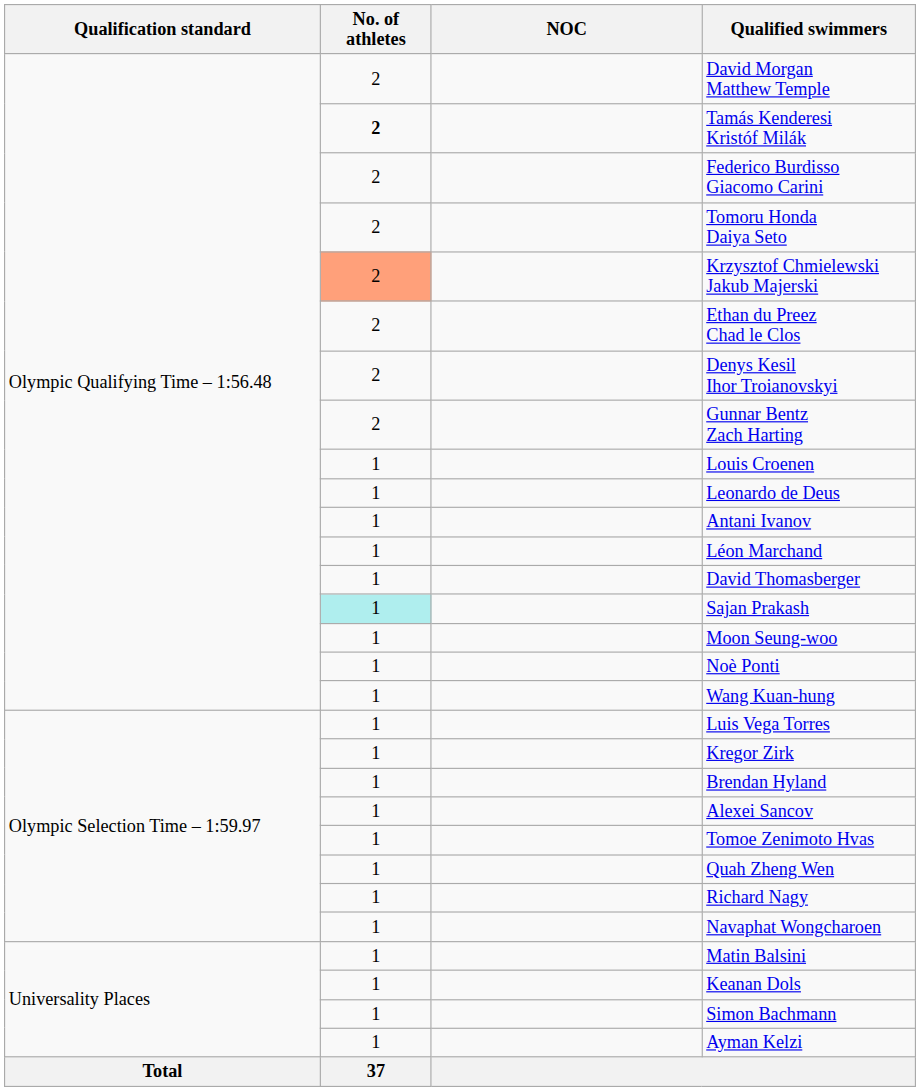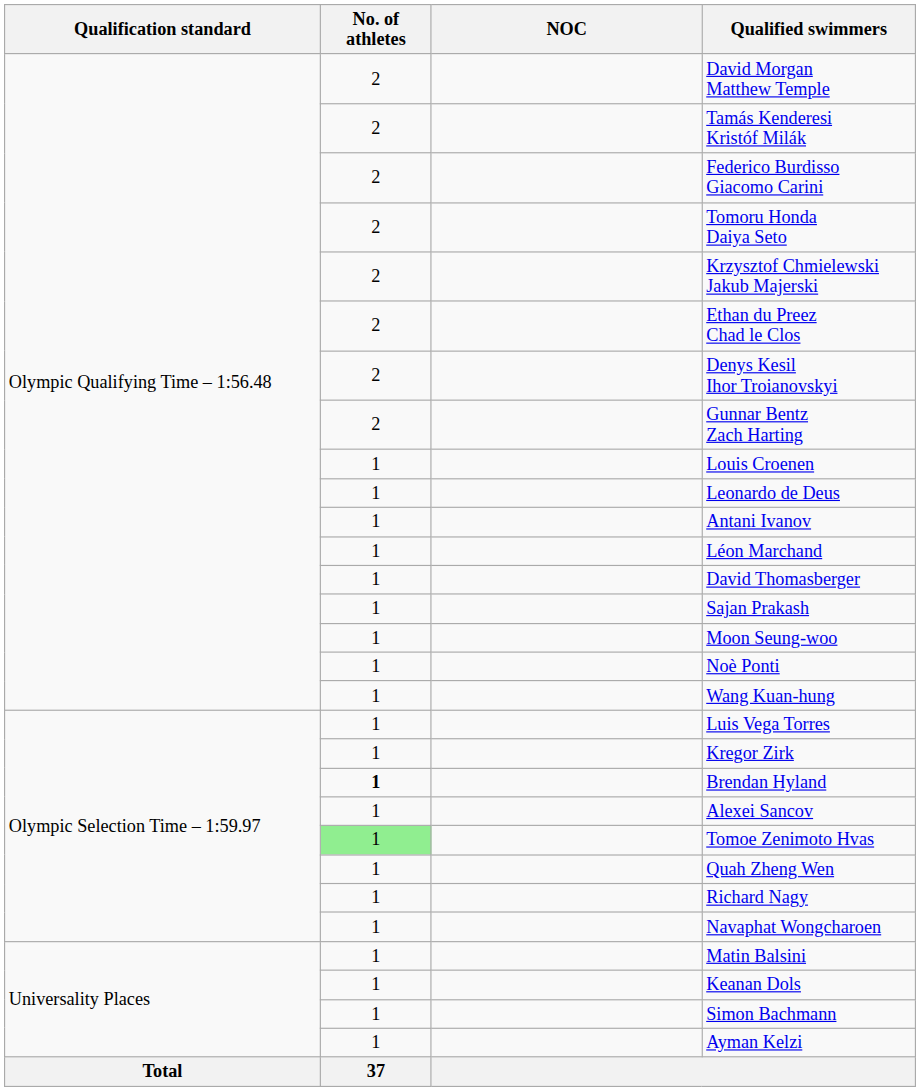(376, 128) bold -> (376, 128) normal
(376, 276) lightsalmon background -> (376, 276) no background
(376, 608) paleturquoise background -> (376, 608) no background
(376, 782) normal -> (376, 782) bold
(376, 840) no background -> (376, 840) lightgreen background
